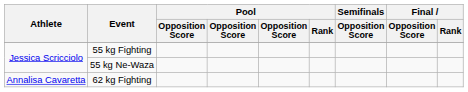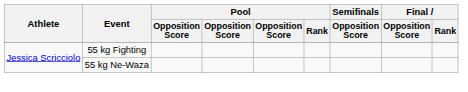- row: (122, 80)
